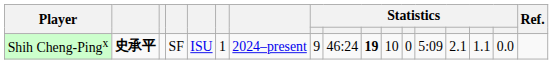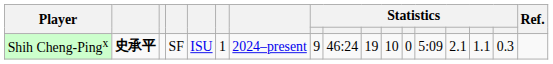(371, 46) bold -> (371, 46) normal
(505, 46) 0.0 -> (505, 46) 0.3
